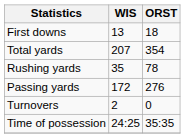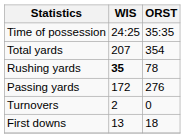rows swapped: (36, 32) <-> (56, 123)
(118, 68) normal -> (118, 68) bold
